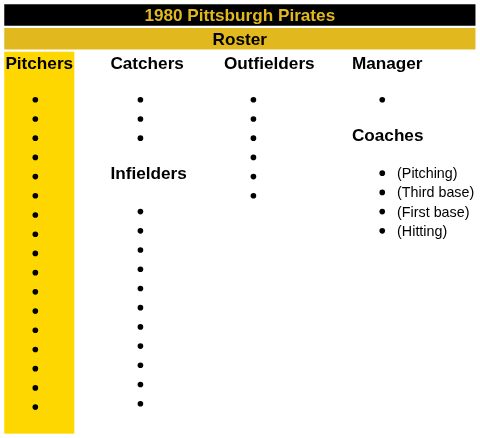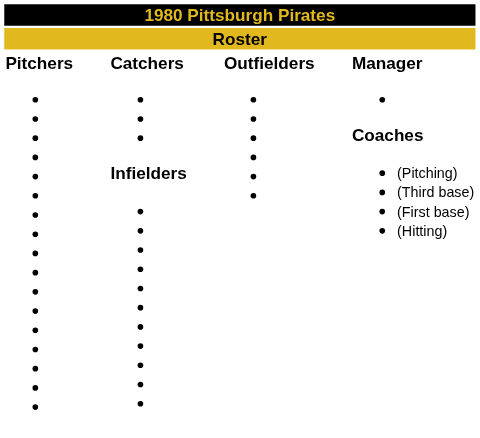(39, 234) gold background -> (39, 234) no background
